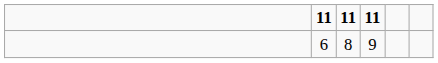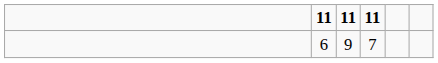(348, 44) 8 -> (348, 44) 9
(372, 44) 9 -> (372, 44) 7
